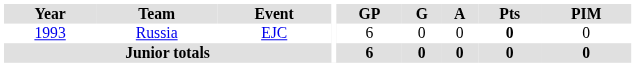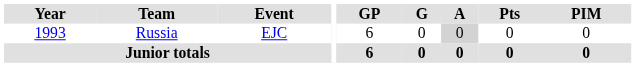(460, 33) no background -> (460, 33) lightgrey background
(510, 33) bold -> (510, 33) normal
